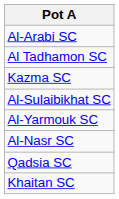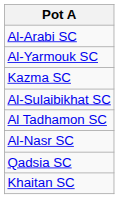(57, 57) Al Tadhamon SC -> (53, 57) Al-Yarmouk SC
(53, 120) Al-Yarmouk SC -> (57, 120) Al Tadhamon SC
